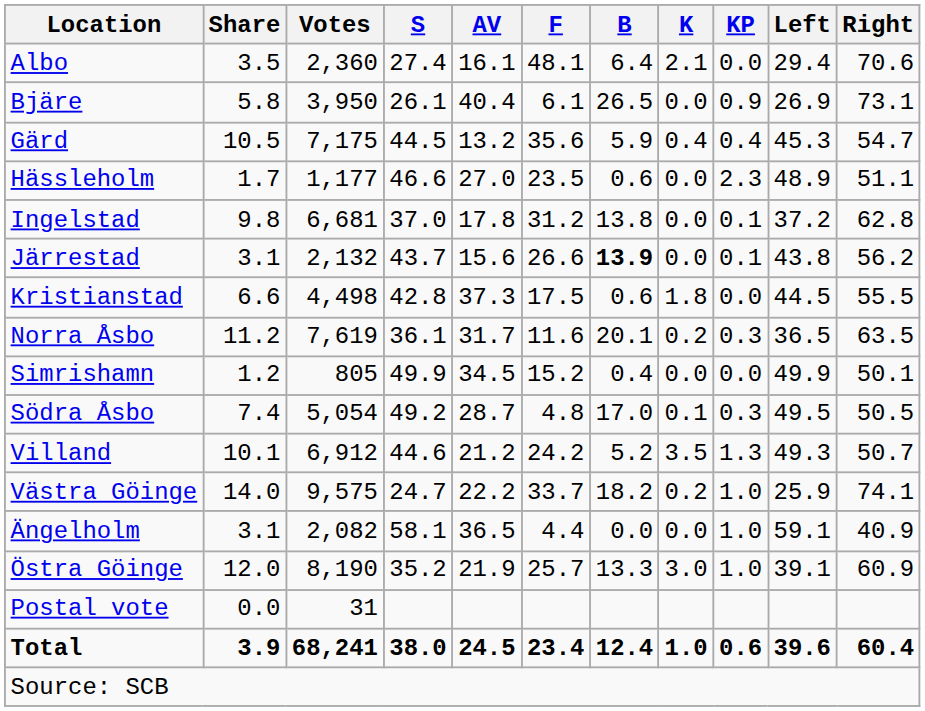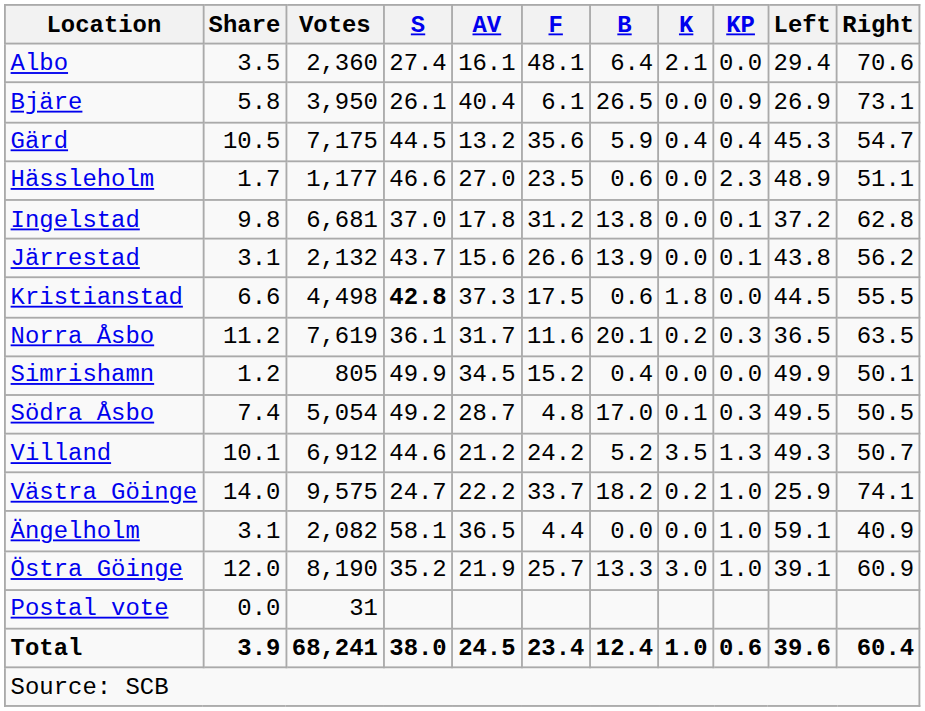(625, 258) bold -> (625, 258) normal
(418, 297) normal -> (418, 297) bold
